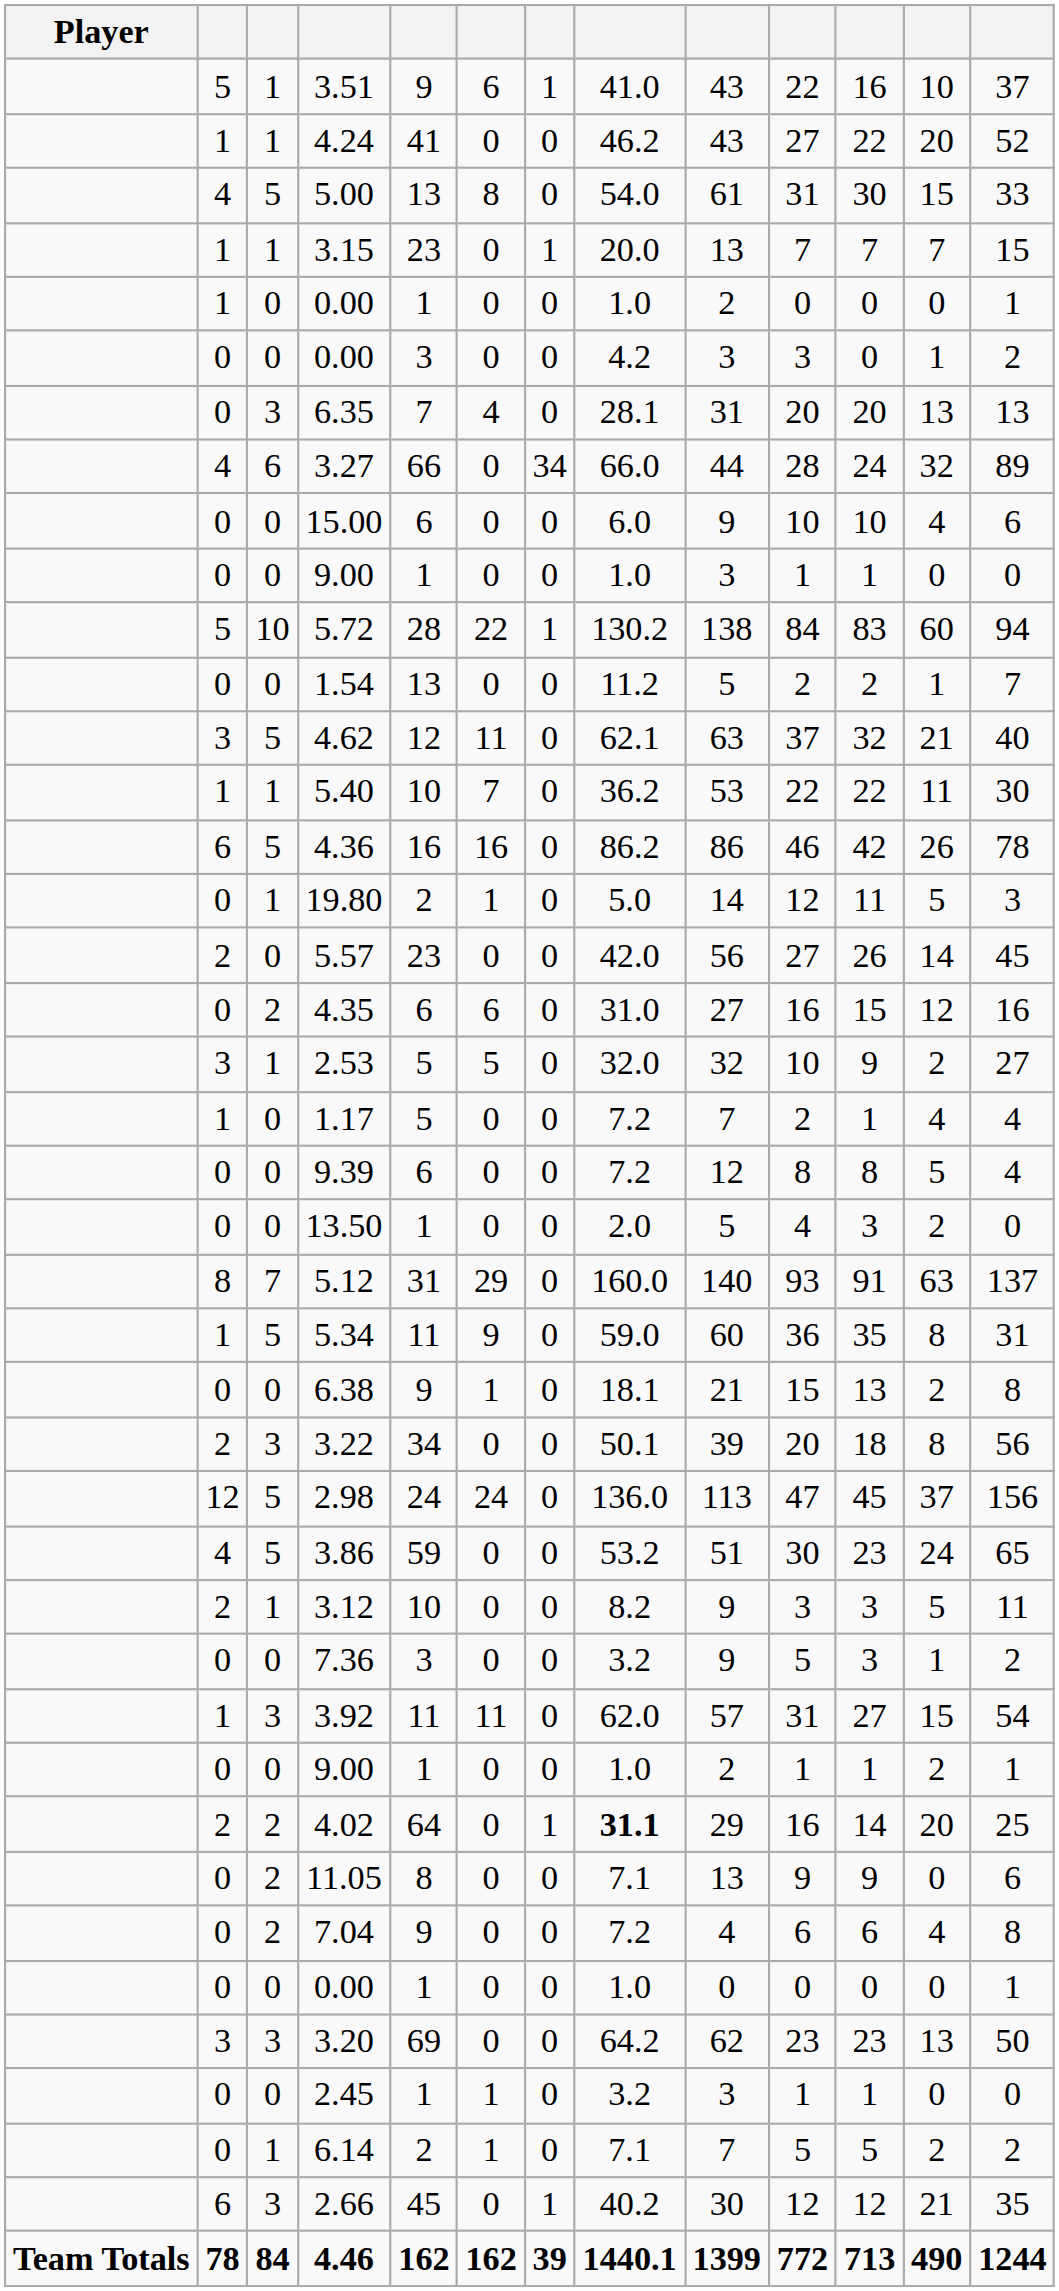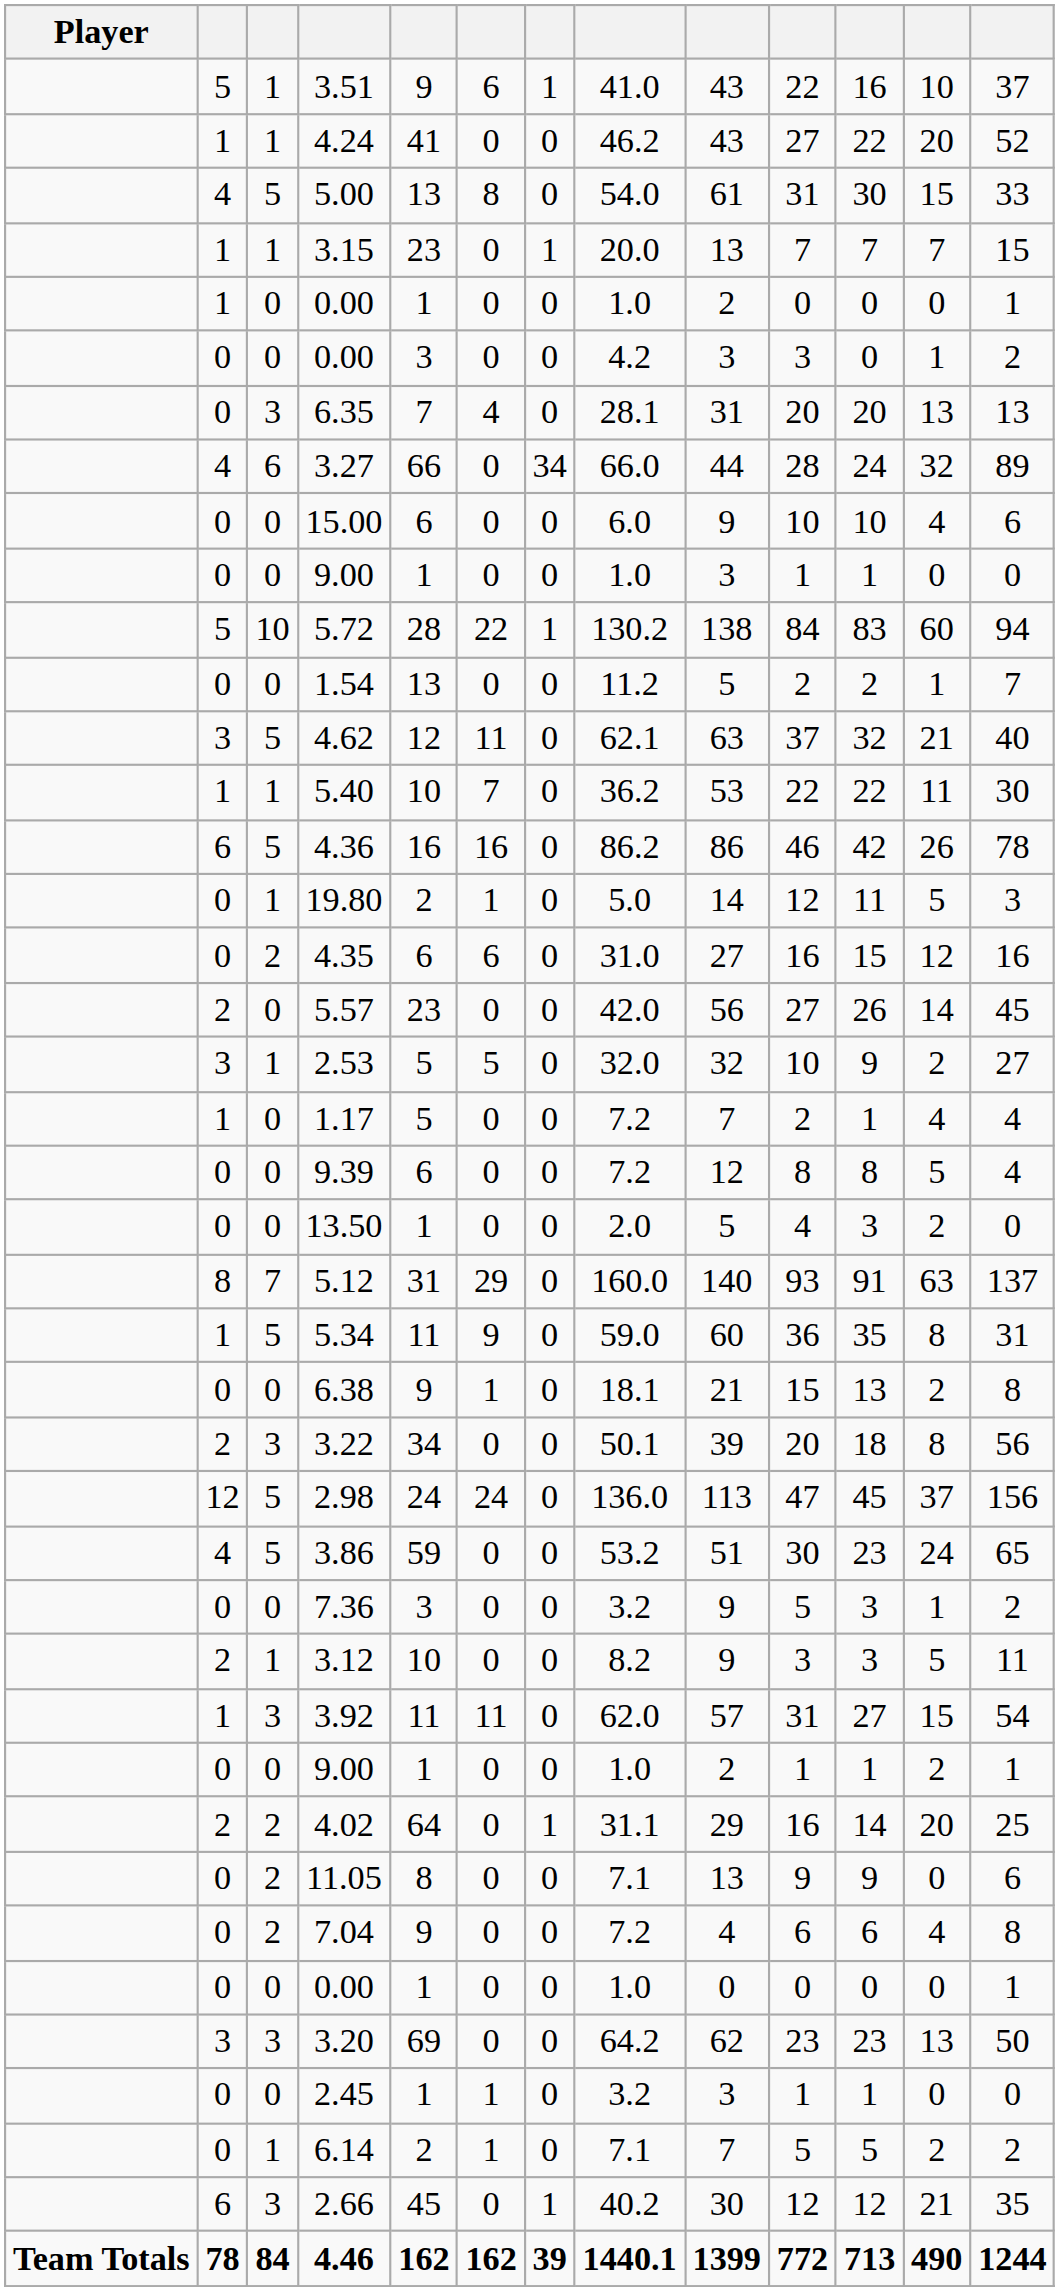rows swapped: (223, 1009) <-> (223, 954)
rows swapped: (223, 1606) <-> (223, 1660)
(630, 1823) bold -> (630, 1823) normal
